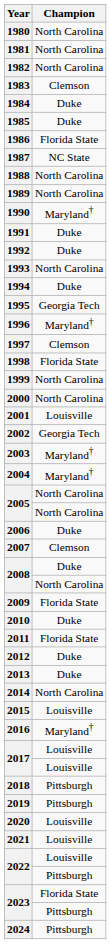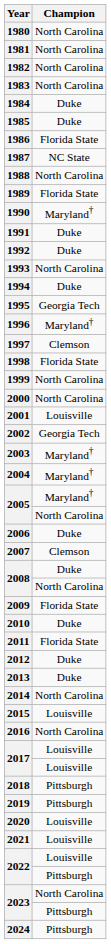(69, 85) Clemson -> (69, 85) North Carolina
(69, 193) North Carolina -> (69, 193) Florida State
(69, 494) North Carolina -> (69, 495) Maryland†
(69, 729) Maryland† -> (69, 731) North Carolina
(69, 893) Florida State -> (69, 893) North Carolina
